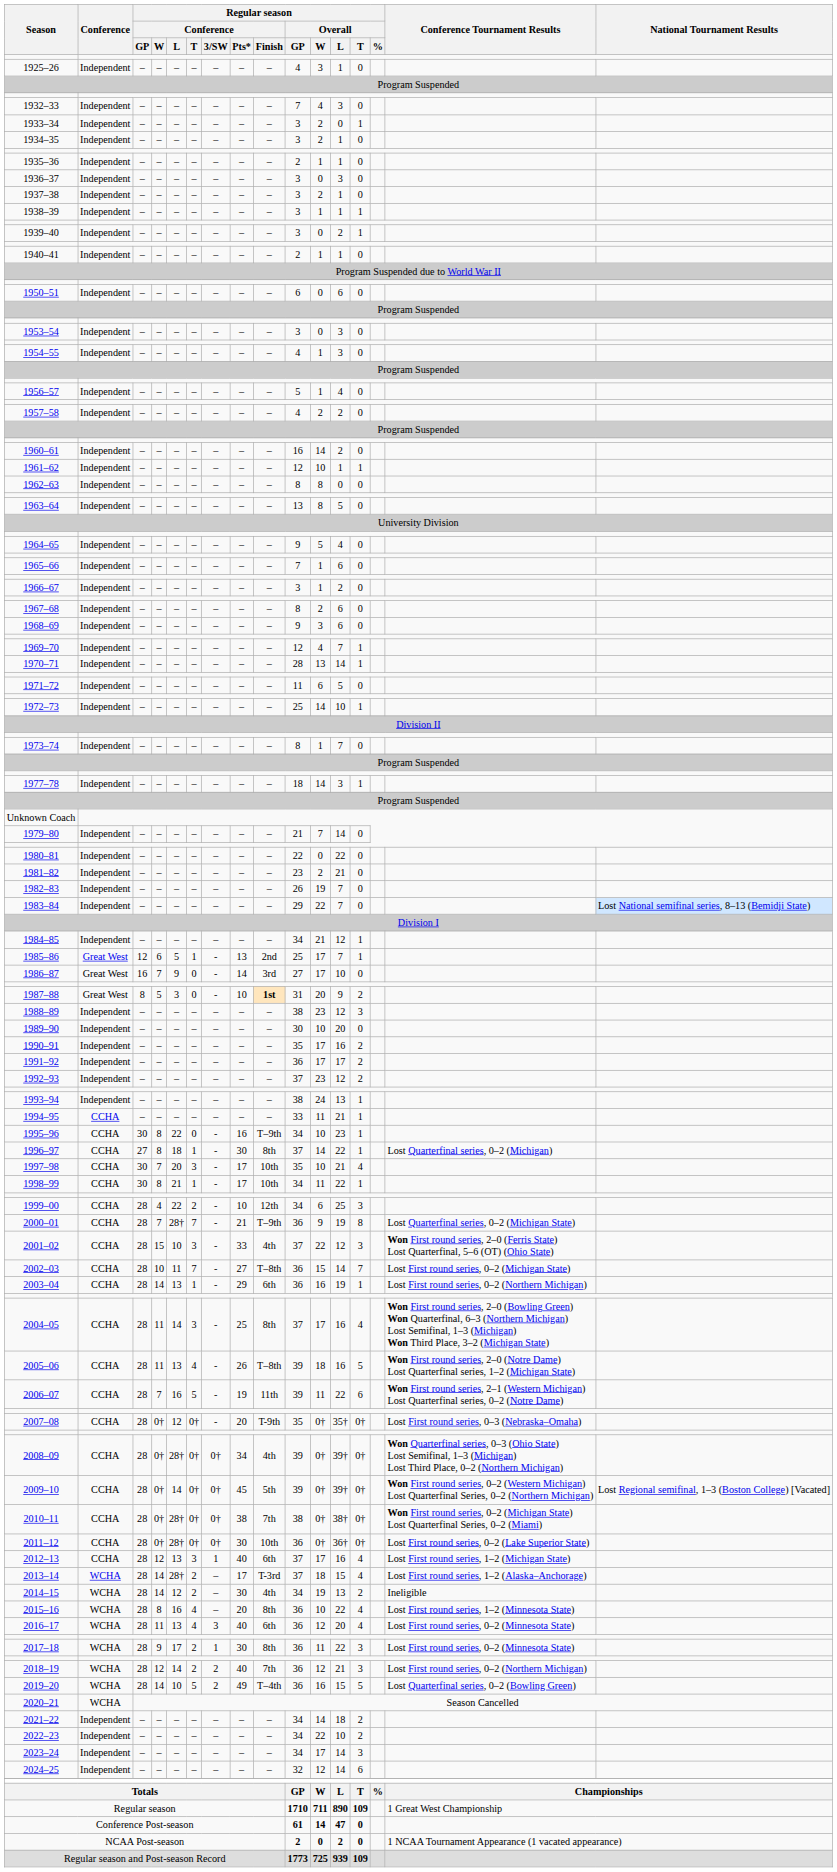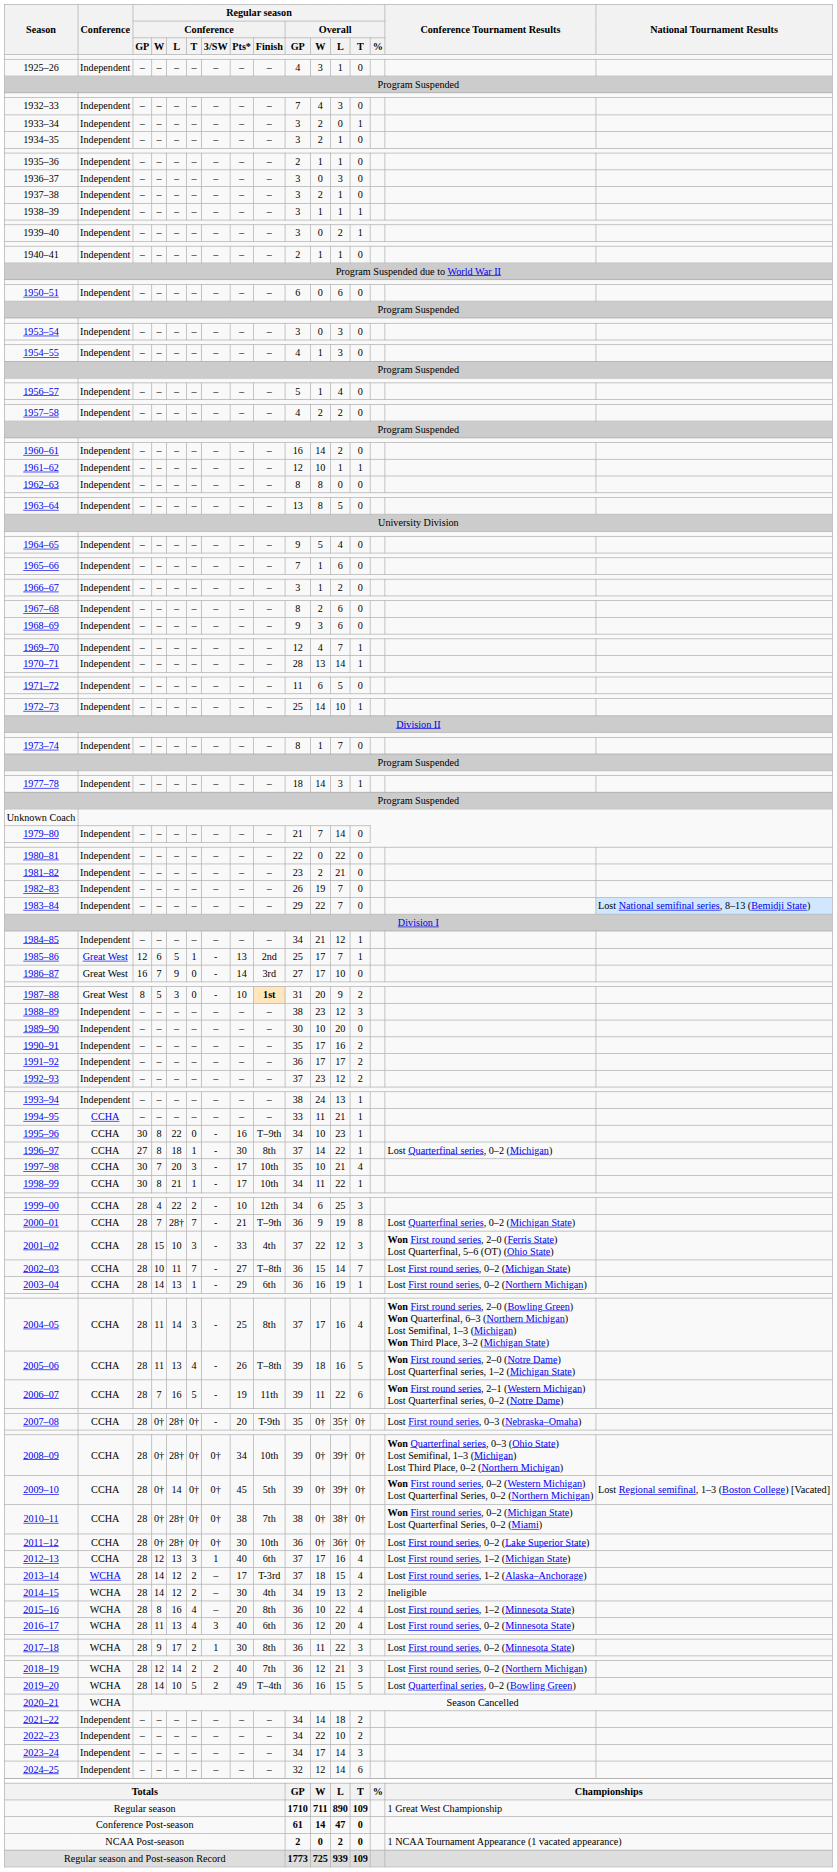(177, 1422) 12 -> (177, 1422) 28†
(269, 1455) 4th -> (269, 1455) 10th
(177, 1575) 28† -> (177, 1575) 12
